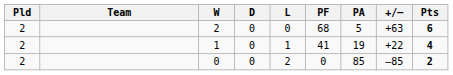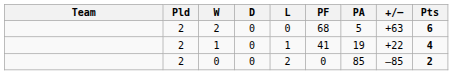columns swapped: (119, 13) <-> (22, 13)
